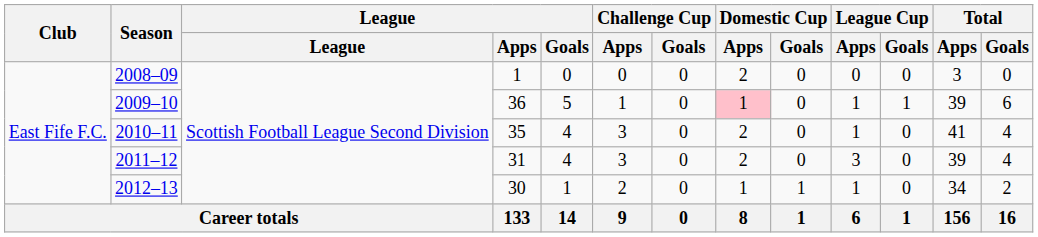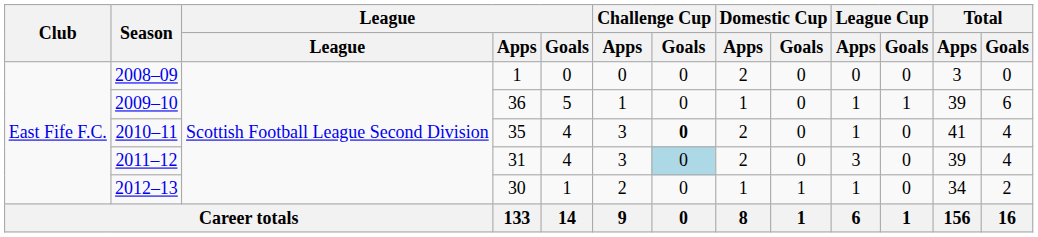(743, 103) pink background -> (743, 103) no background
(683, 132) normal -> (683, 132) bold
(683, 160) no background -> (683, 160) lightblue background
